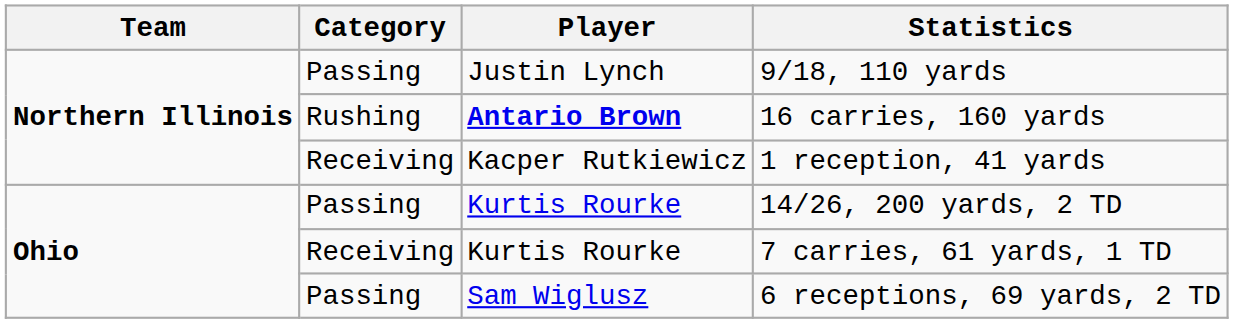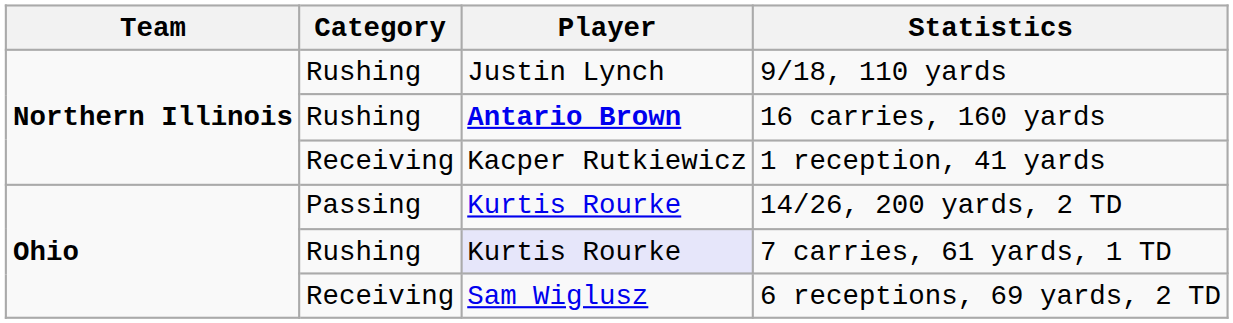(364, 73) Passing -> (364, 73) Rushing
(380, 251) Receiving -> (364, 251) Rushing
(574, 251) no background -> (574, 251) lavender background
(364, 296) Passing -> (380, 296) Receiving
